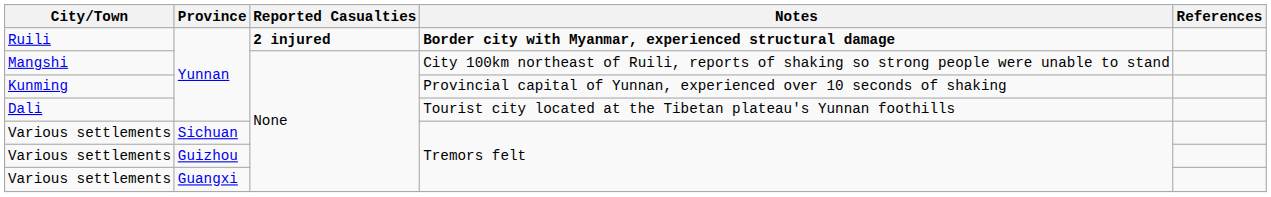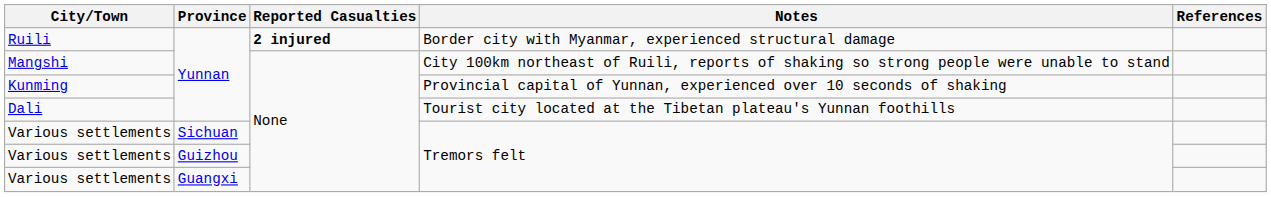(659, 40) bold -> (659, 40) normal
